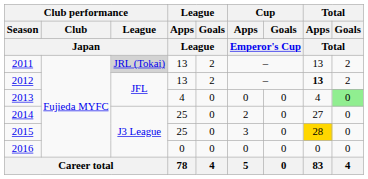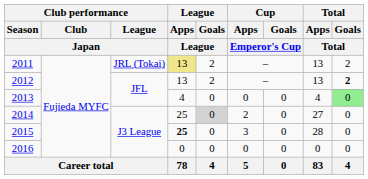(139, 64) lightgrey background -> (139, 64) no background
(182, 64) no background -> (182, 64) khaki background
(318, 81) bold -> (318, 81) normal
(348, 81) normal -> (348, 81) bold
(212, 115) no background -> (212, 115) lightgrey background
(182, 132) normal -> (182, 132) bold
(318, 132) gold background -> (318, 132) no background
